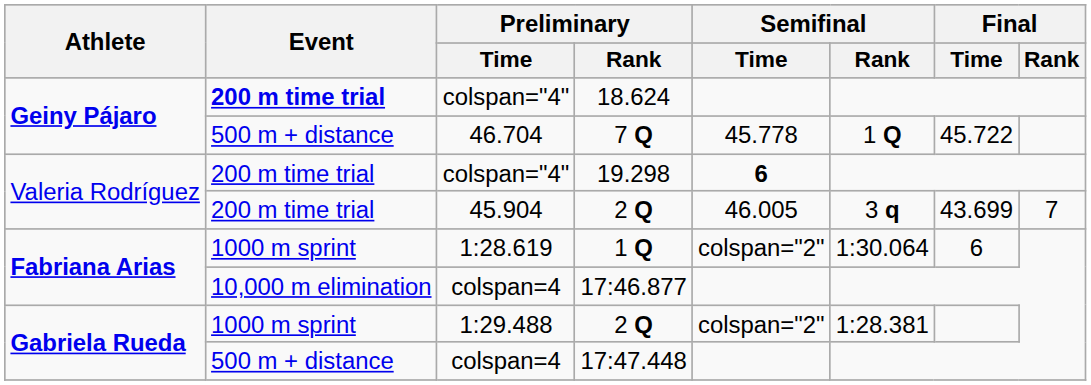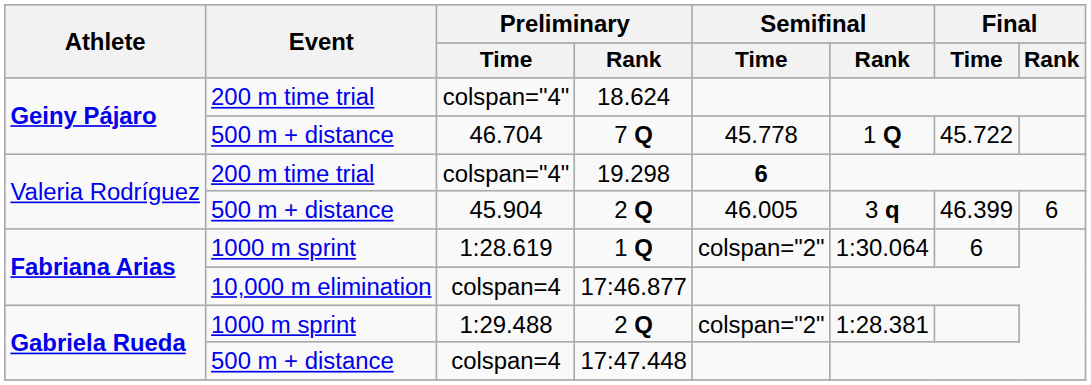(298, 98) bold -> (293, 98) normal
(293, 211) 200 m time trial -> (302, 211) 500 m + distance
(976, 211) 43.699 -> (976, 211) 46.399
(1052, 211) 7 -> (1052, 211) 6
